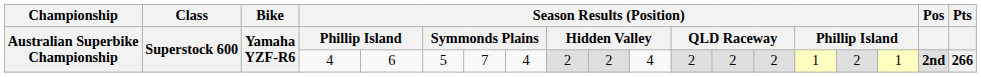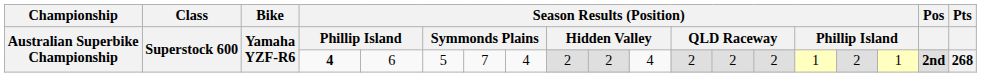(330, 60) normal -> (330, 60) bold
(962, 60) 266 -> (962, 60) 268
